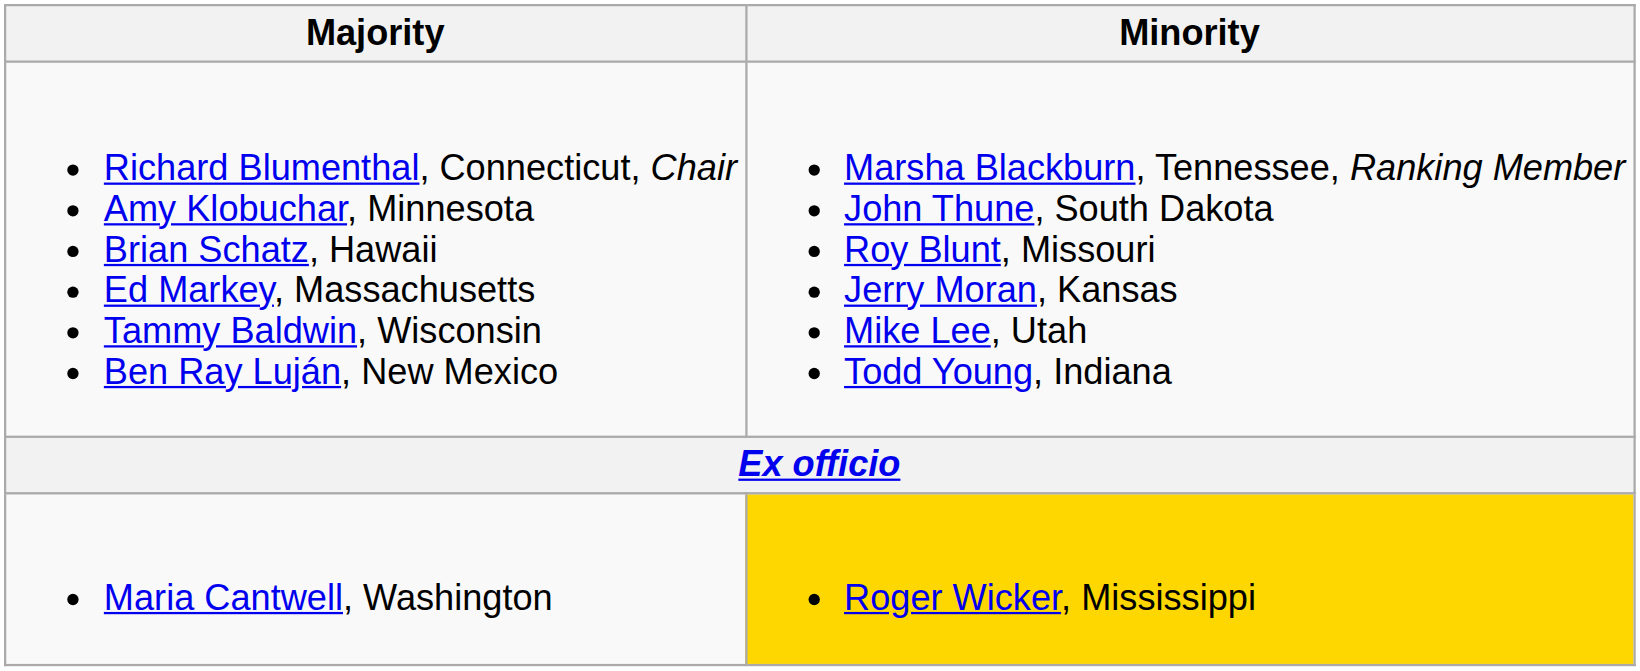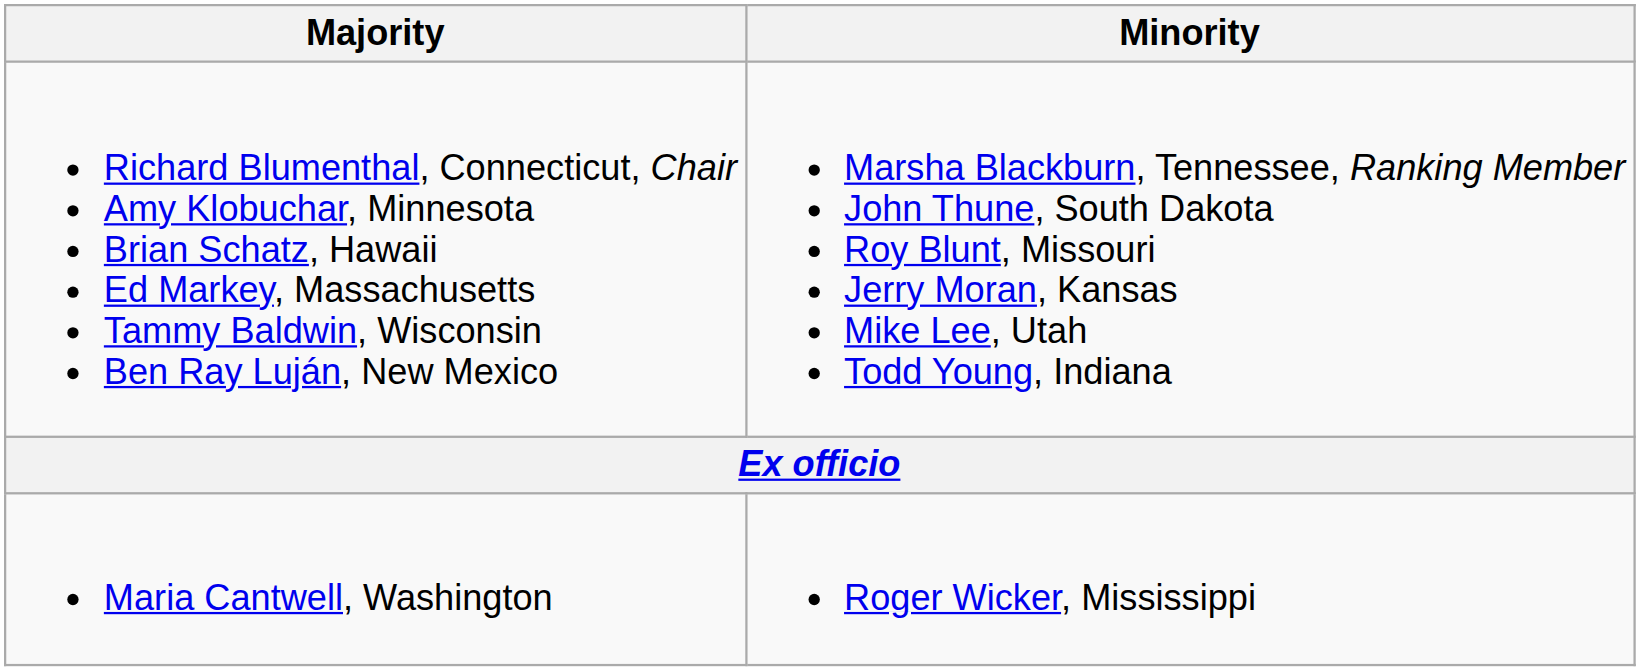(1189, 599) gold background -> (1189, 599) no background
